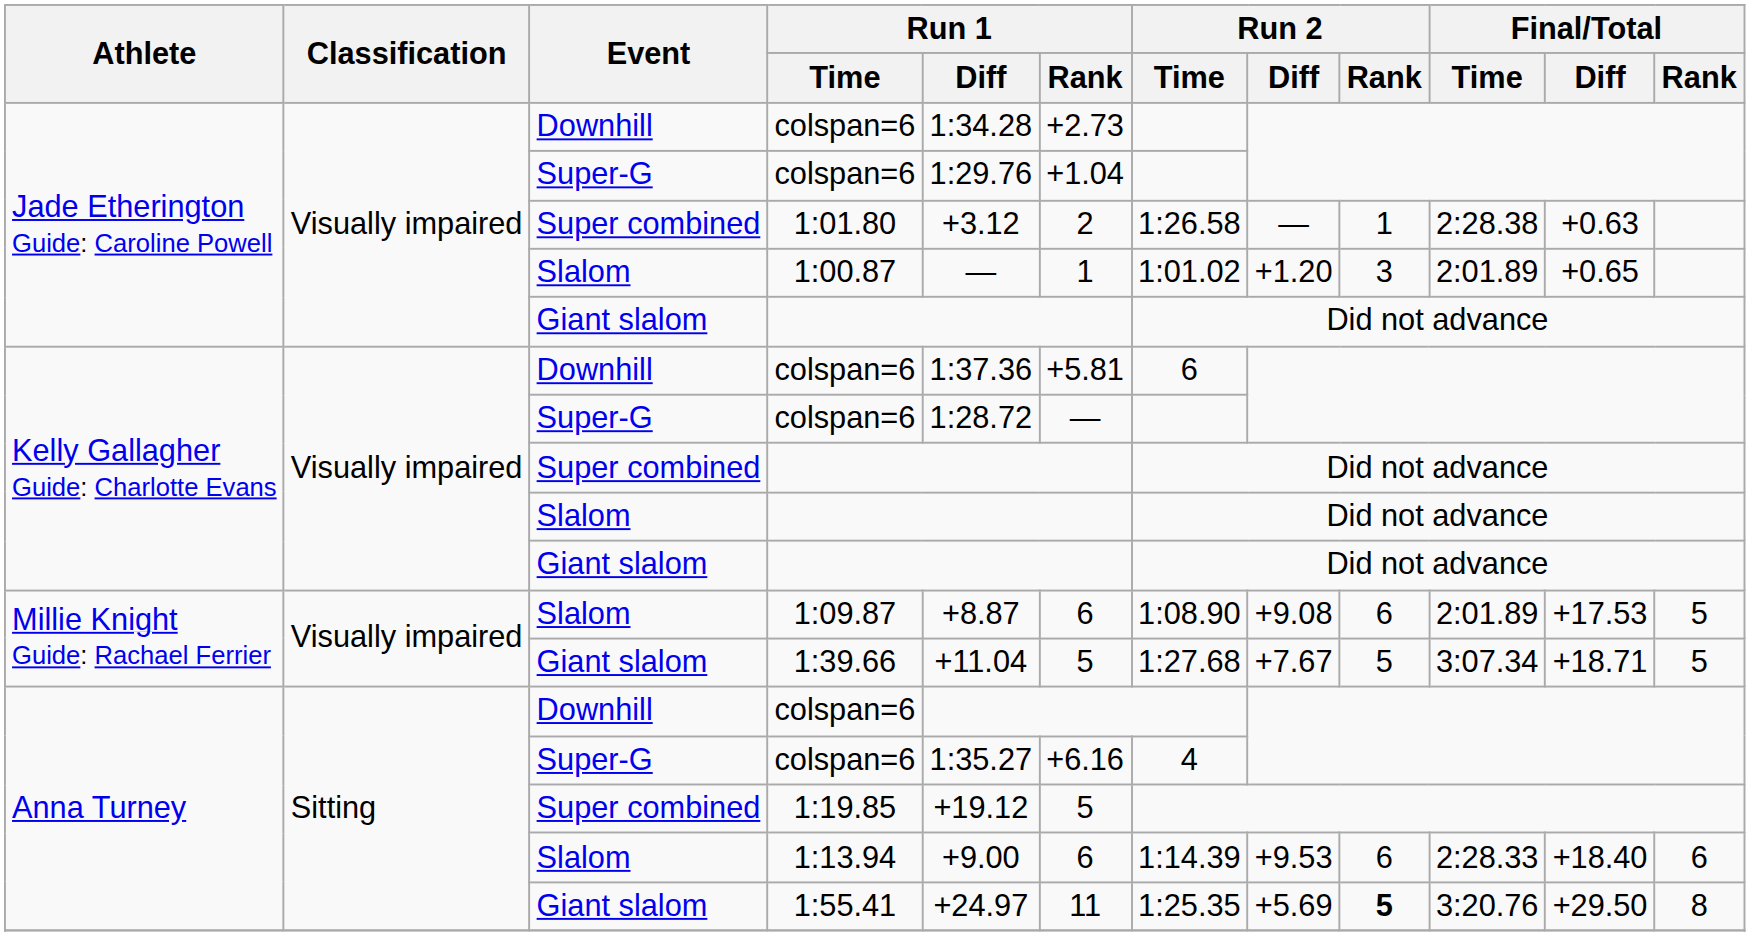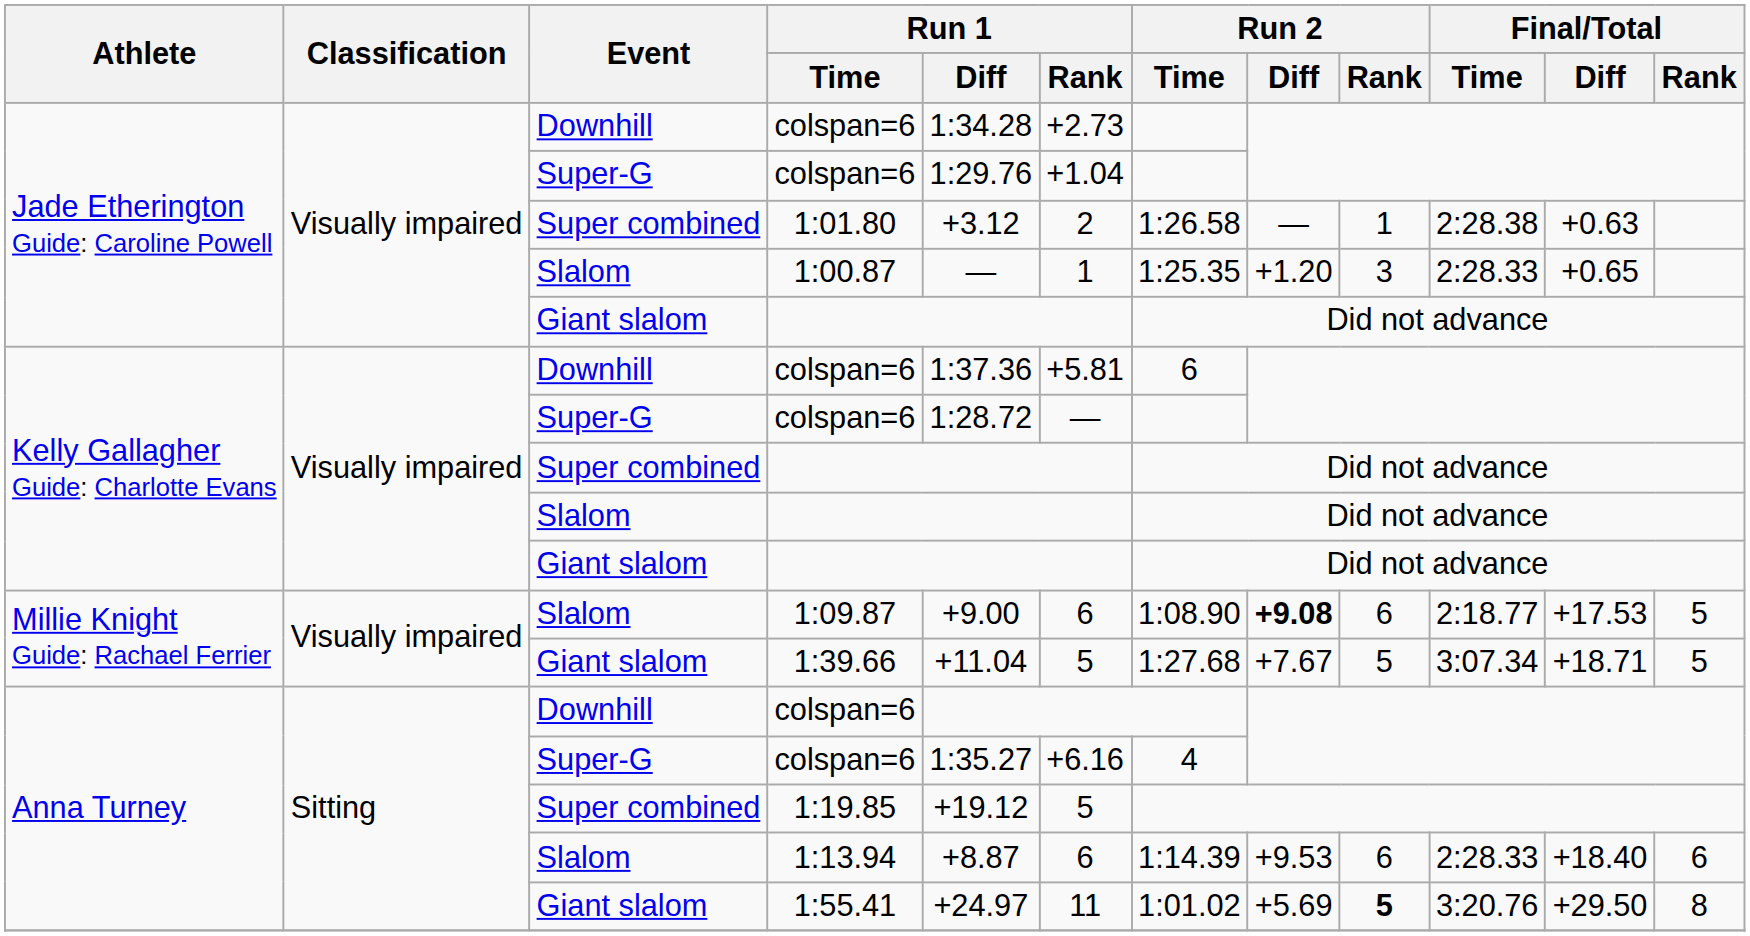(1189, 272) 1:01.02 -> (1189, 272) 1:25.35
(1487, 272) 2:01.89 -> (1487, 272) 2:28.33
(981, 613) +8.87 -> (981, 613) +9.00
(1294, 613) normal -> (1294, 613) bold
(1487, 613) 2:01.89 -> (1487, 613) 2:18.77
(981, 857) +9.00 -> (981, 857) +8.87
(1189, 905) 1:25.35 -> (1189, 905) 1:01.02
